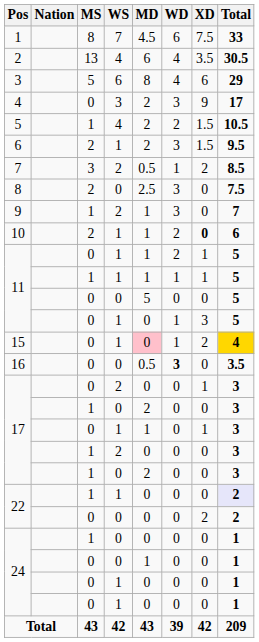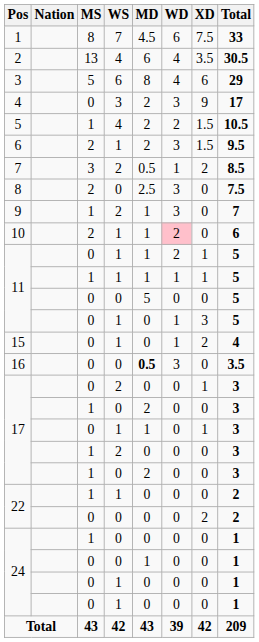(177, 233) no background -> (177, 233) pink background
(205, 233) bold -> (205, 233) normal
(147, 342) pink background -> (147, 342) no background
(236, 342) gold background -> (236, 342) no background
(147, 364) normal -> (147, 364) bold
(177, 364) bold -> (177, 364) normal
(236, 495) lavender background -> (236, 495) no background
